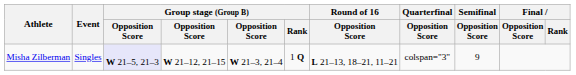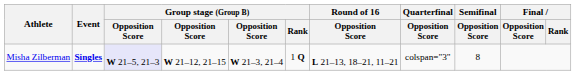(88, 57) normal -> (88, 57) bold
(477, 57) 9 -> (478, 57) 8
